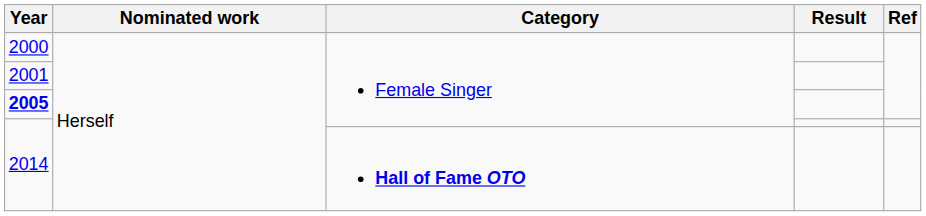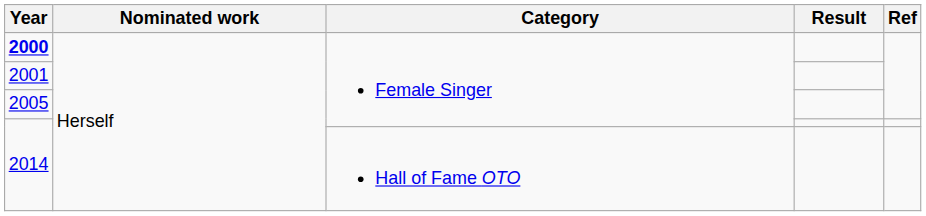(29, 47) normal -> (29, 47) bold
(29, 103) bold -> (29, 103) normal
(560, 179) bold -> (560, 179) normal
